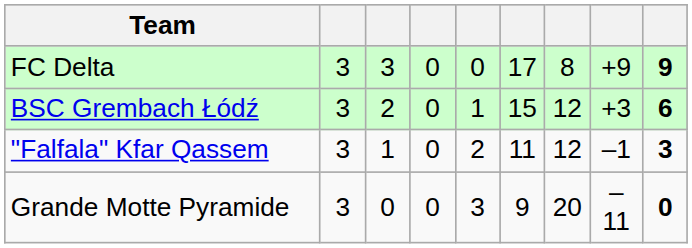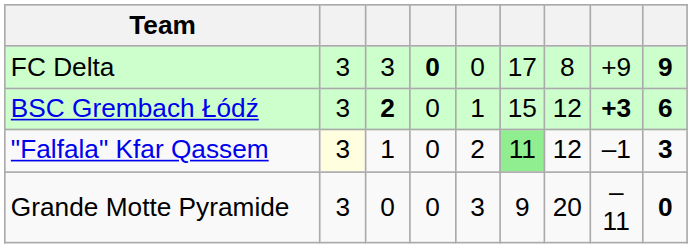(433, 66) normal -> (433, 66) bold
(388, 108) normal -> (388, 108) bold
(616, 108) normal -> (616, 108) bold
(343, 150) no background -> (343, 150) lightyellow background
(522, 150) no background -> (522, 150) lightgreen background
